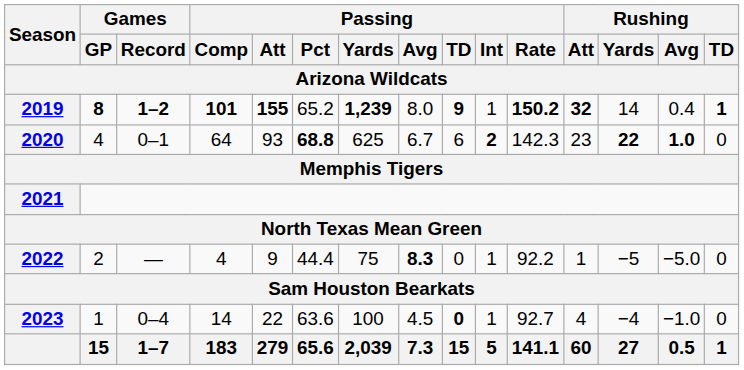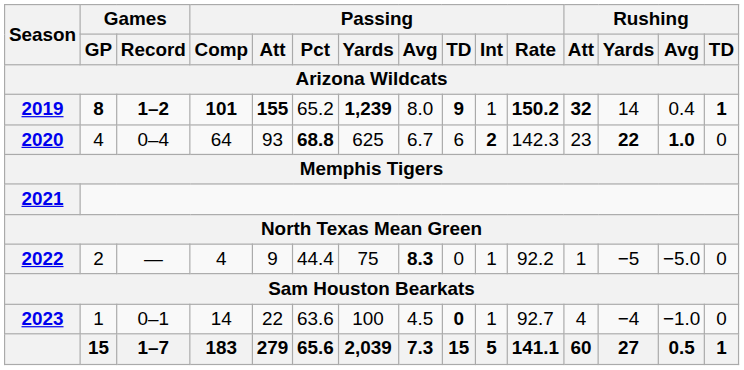(153, 139) 0–1 -> (153, 139) 0–4
(153, 318) 0–4 -> (153, 318) 0–1
